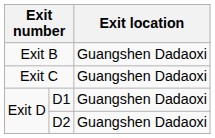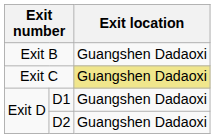(142, 76) no background -> (142, 76) khaki background
